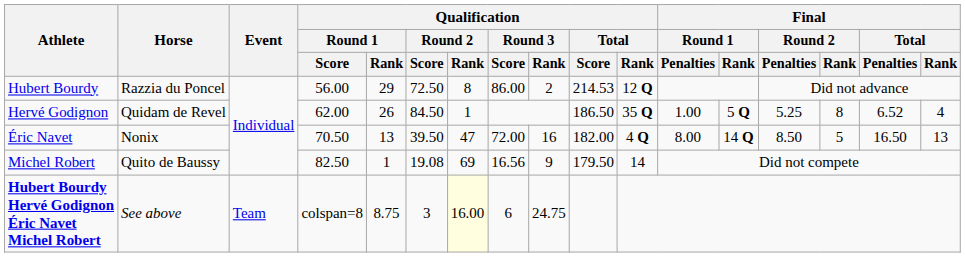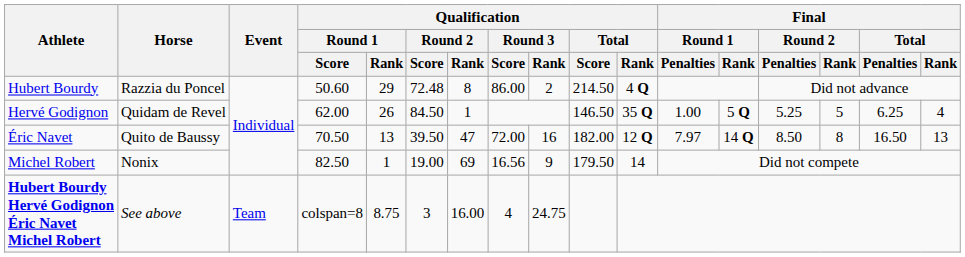(332, 88) 56.00 -> (332, 88) 50.60
(427, 88) 72.50 -> (427, 88) 72.48
(593, 88) 214.53 -> (593, 88) 214.50
(637, 88) 12 Q -> (637, 88) 4 Q
(593, 113) 186.50 -> (593, 113) 146.50
(840, 113) 8 -> (840, 113) 5
(890, 113) 6.52 -> (890, 113) 6.25
(140, 138) Nonix -> (171, 138) Quito de Baussy
(637, 138) 4 Q -> (637, 138) 12 Q
(688, 138) 8.00 -> (688, 138) 7.97
(840, 138) 5 -> (840, 138) 8
(171, 162) Quito de Baussy -> (140, 162) Nonix
(427, 162) 19.08 -> (427, 162) 19.00
(467, 213) lightyellow background -> (467, 213) no background
(508, 213) 6 -> (508, 213) 4
